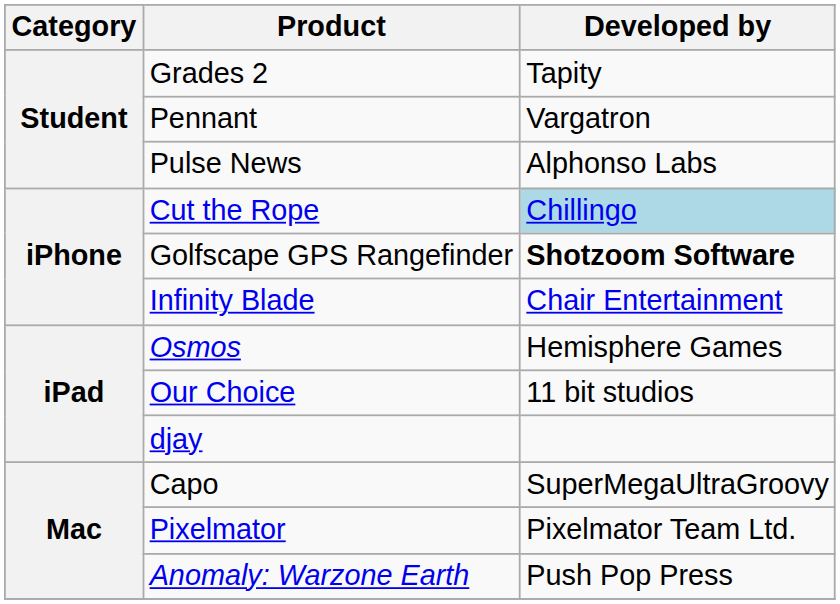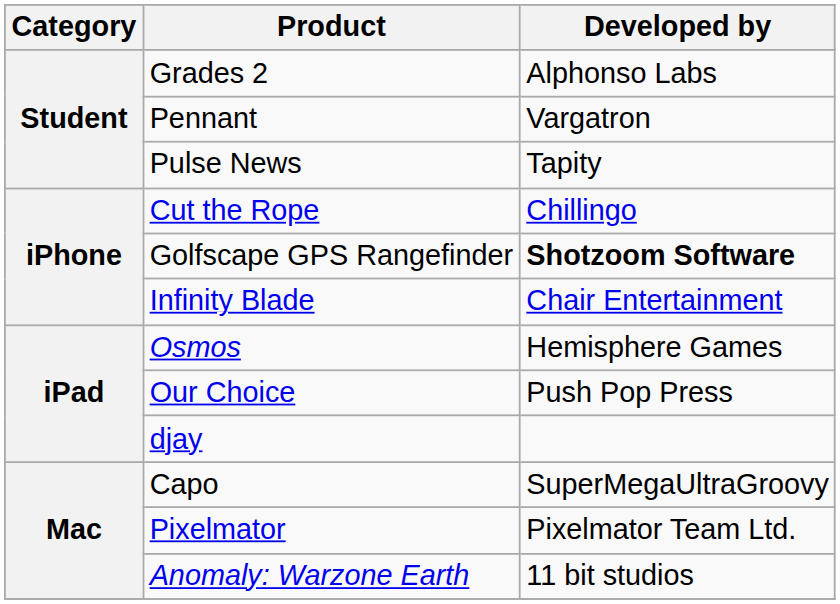(564, 73) Tapity -> (622, 73) Alphonso Labs
(622, 164) Alphonso Labs -> (564, 164) Tapity
(582, 210) lightblue background -> (582, 210) no background
(610, 392) 11 bit studios -> (630, 392) Push Pop Press
(630, 575) Push Pop Press -> (610, 575) 11 bit studios
